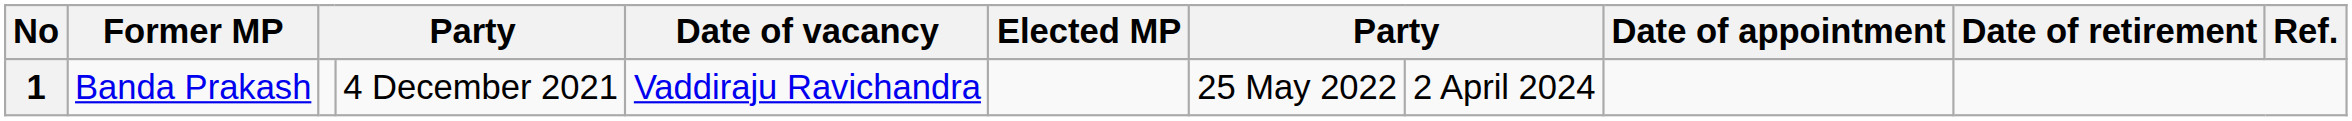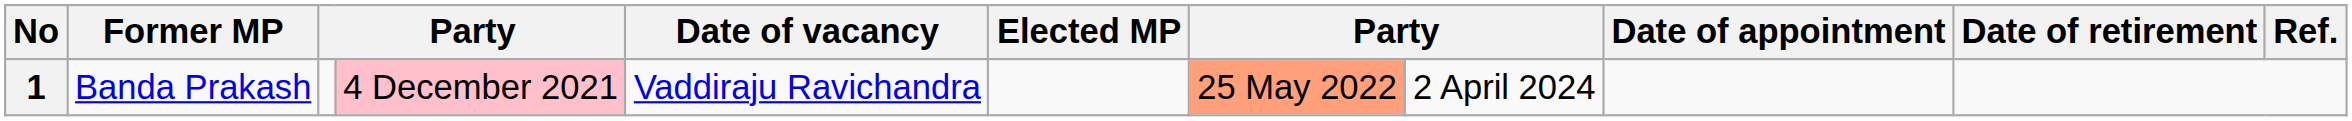(481, 86) no background -> (481, 86) pink background
(1297, 86) no background -> (1297, 86) lightsalmon background
